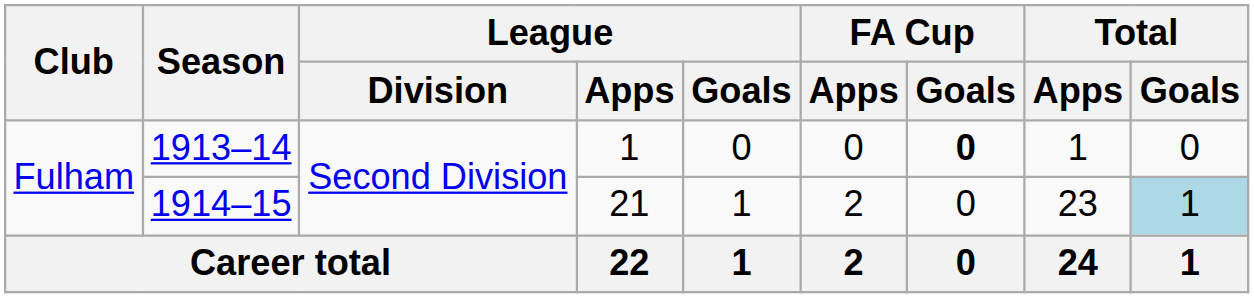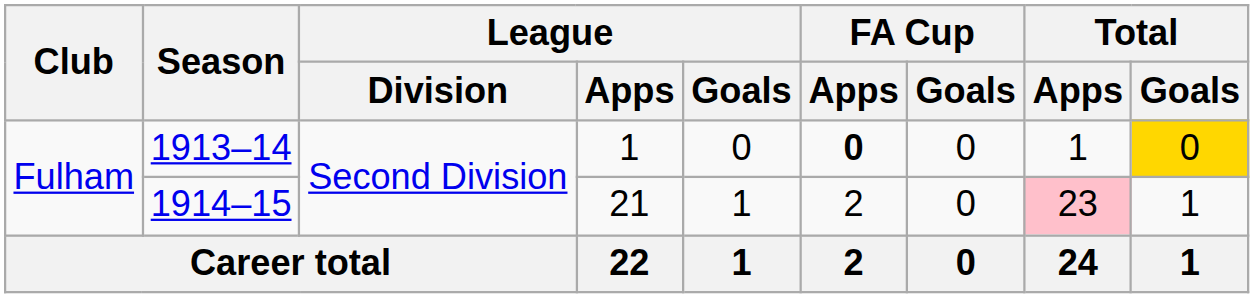(854, 147) normal -> (854, 147) bold
(966, 147) bold -> (966, 147) normal
(1190, 147) no background -> (1190, 147) gold background
(1078, 205) no background -> (1078, 205) pink background
(1190, 205) lightblue background -> (1190, 205) no background
